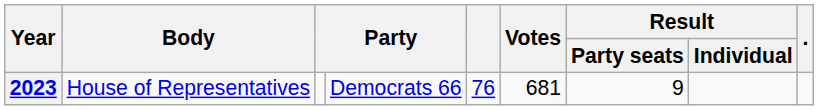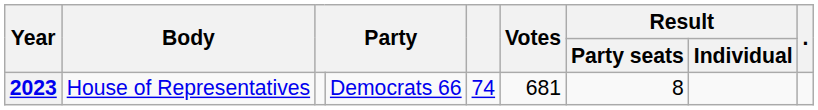(483, 89) 76 -> (483, 89) 74
(678, 89) 9 -> (678, 89) 8
